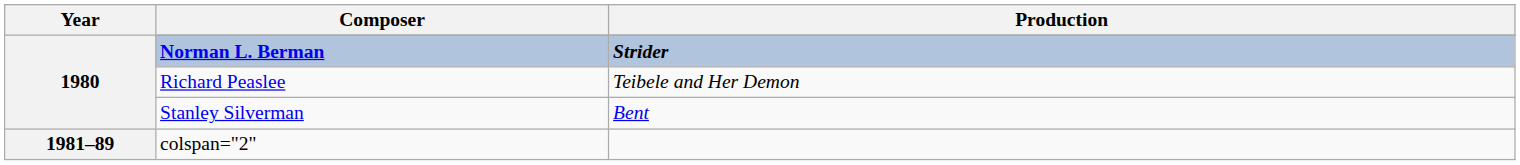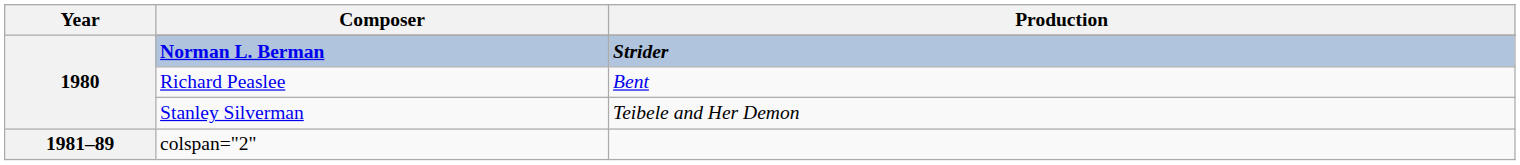(706, 81) Teibele and Her Demon -> (631, 81) Bent
(631, 112) Bent -> (706, 112) Teibele and Her Demon
